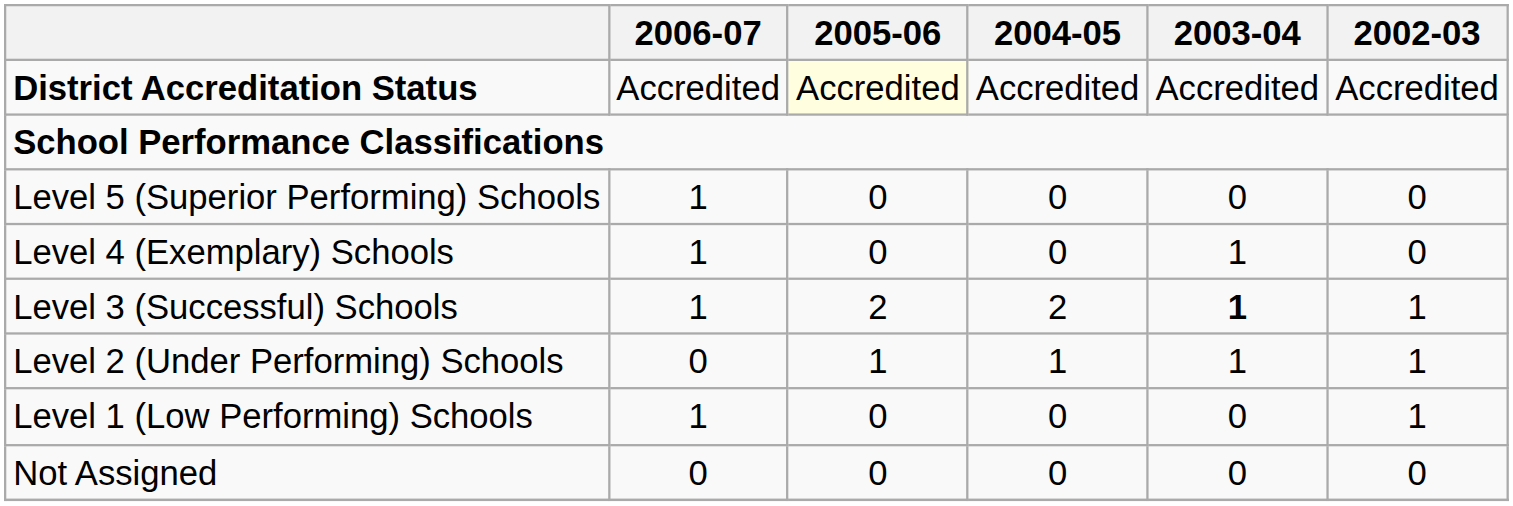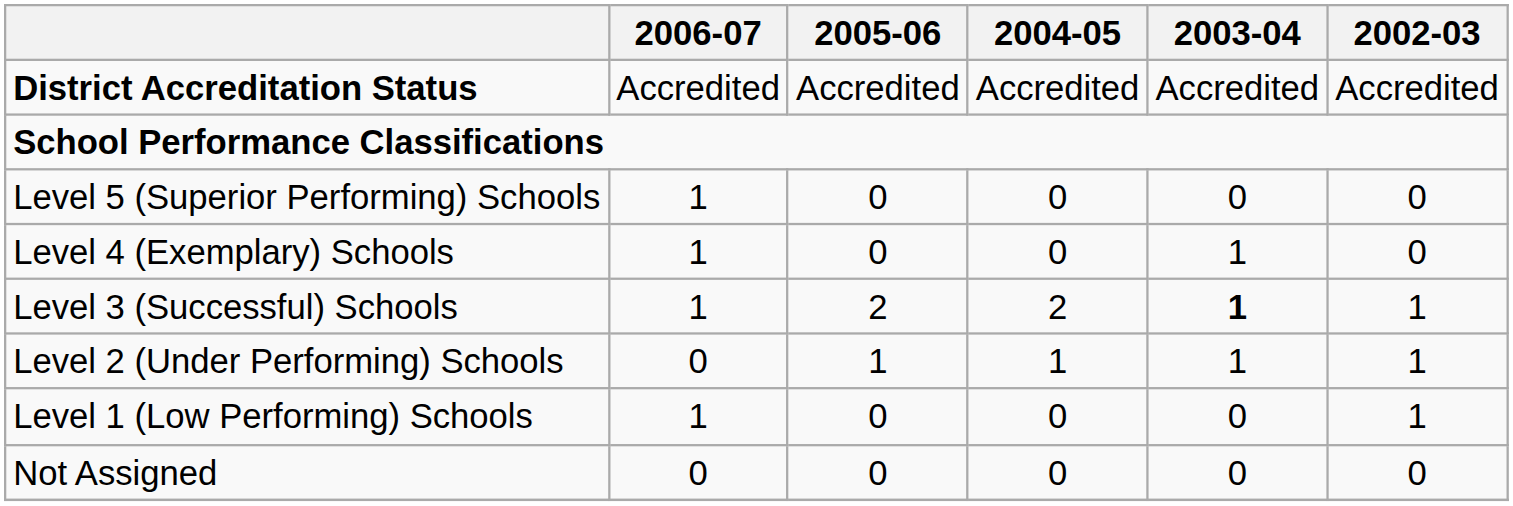(878, 88) lightyellow background -> (878, 88) no background
